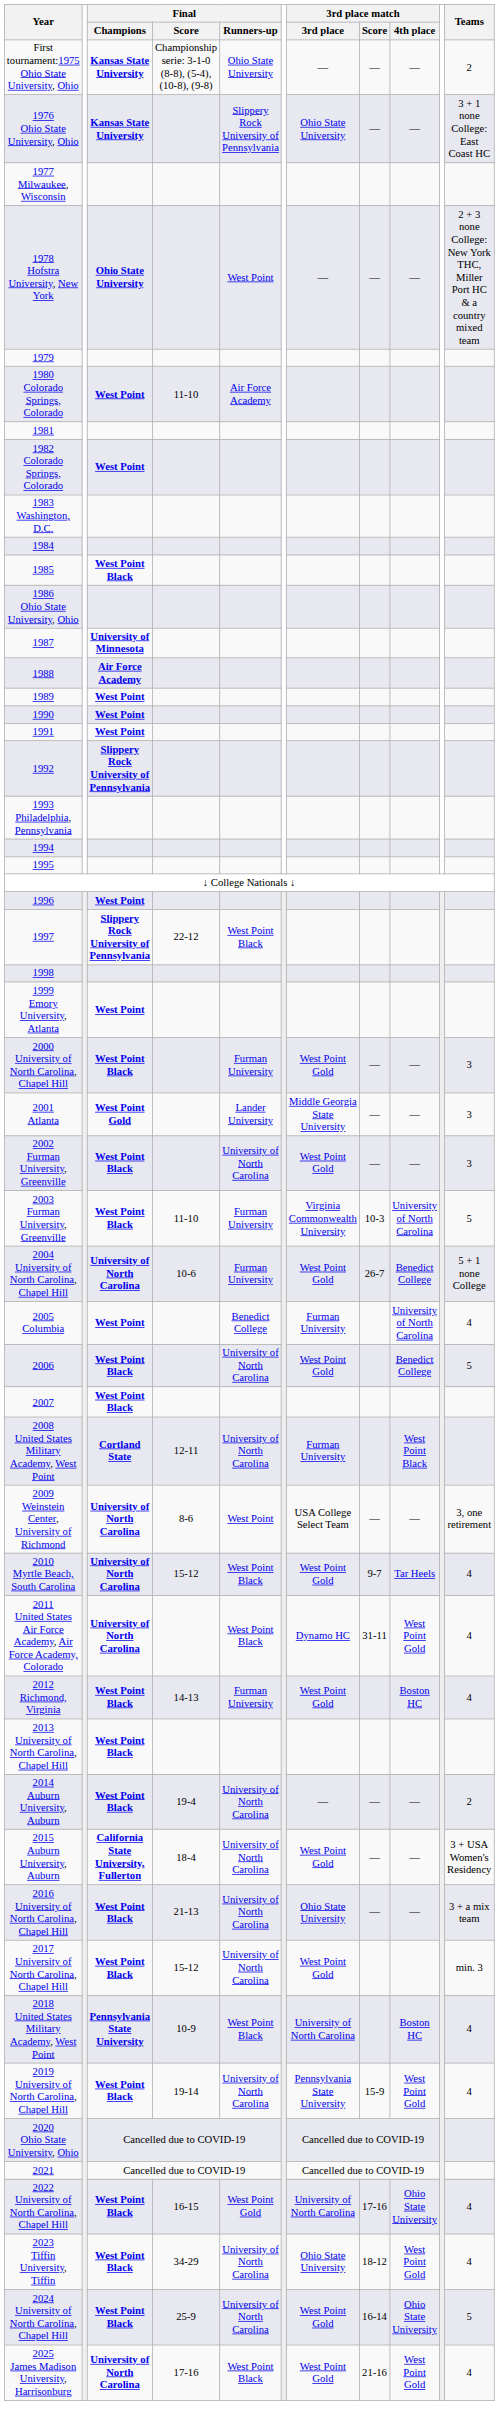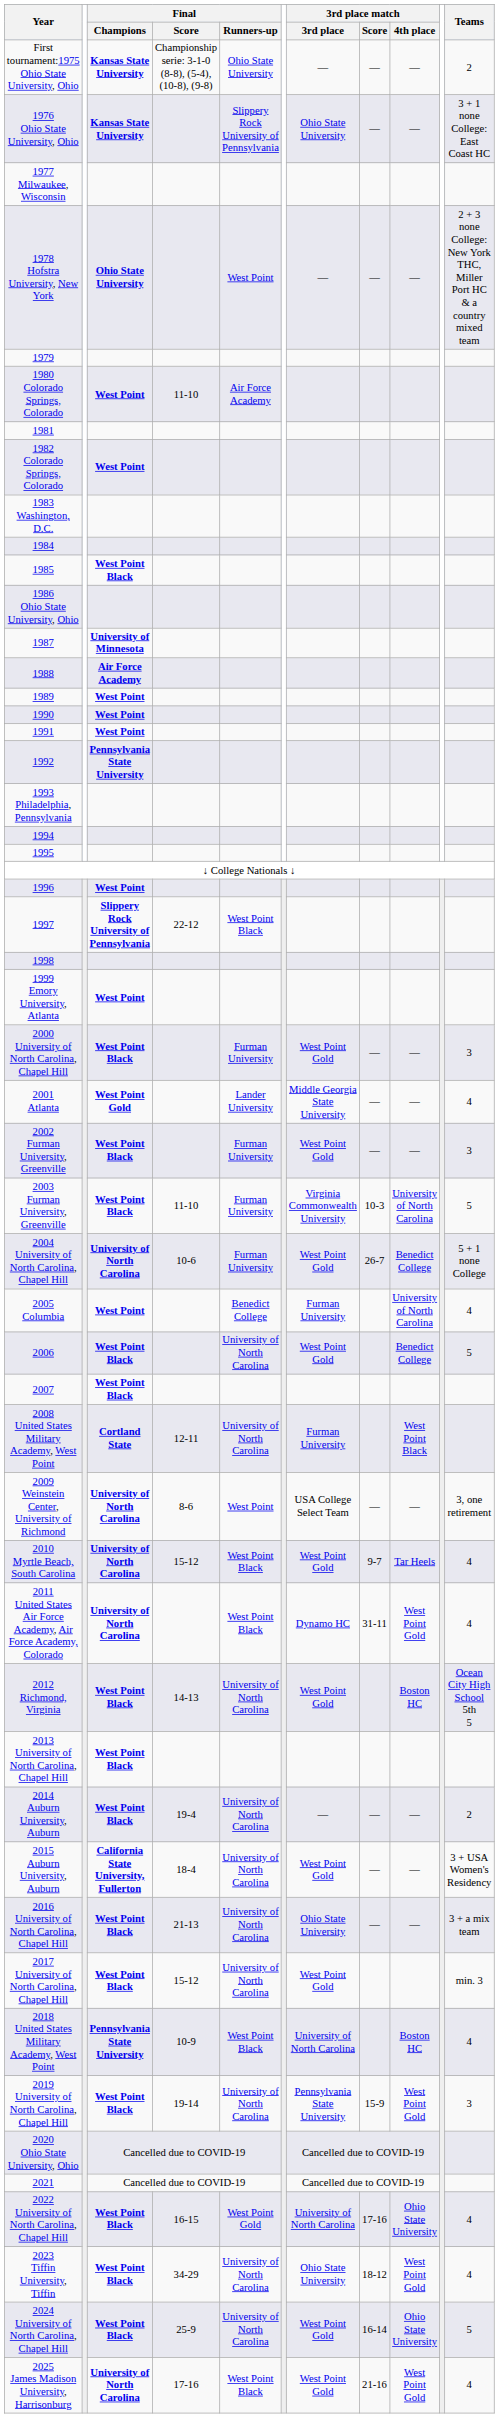(120, 769) Slippery Rock University of Pennsylvania -> (120, 762) Pennsylvania State University
(469, 1114) 3 -> (469, 1102) 4
(250, 1163) University of North Carolina -> (250, 1151) Furman University
(250, 1697) Furman University -> (250, 1697) University of North Carolina
(469, 1697) 4 -> (469, 1697) Ocean City High School 5th 5
(469, 2091) 4 -> (469, 2103) 3
